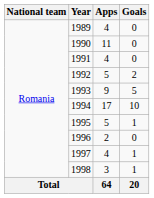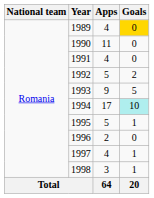(134, 28) no background -> (134, 28) gold background
(134, 106) no background -> (134, 106) paleturquoise background
